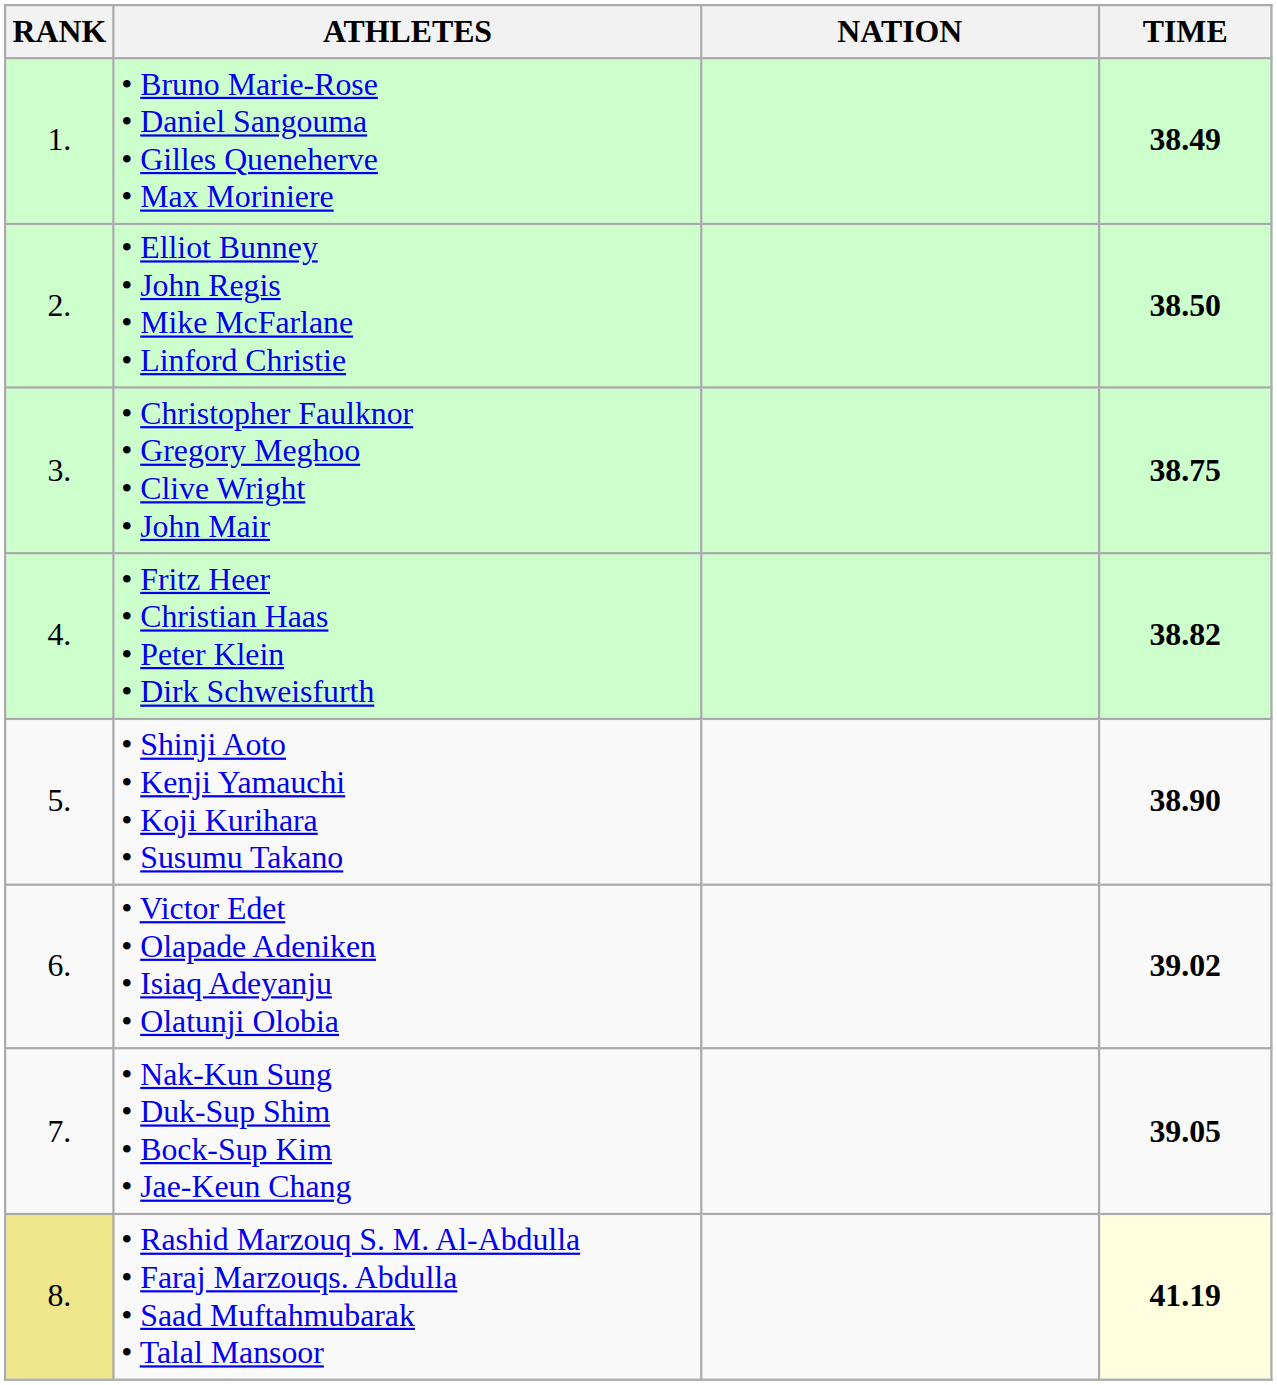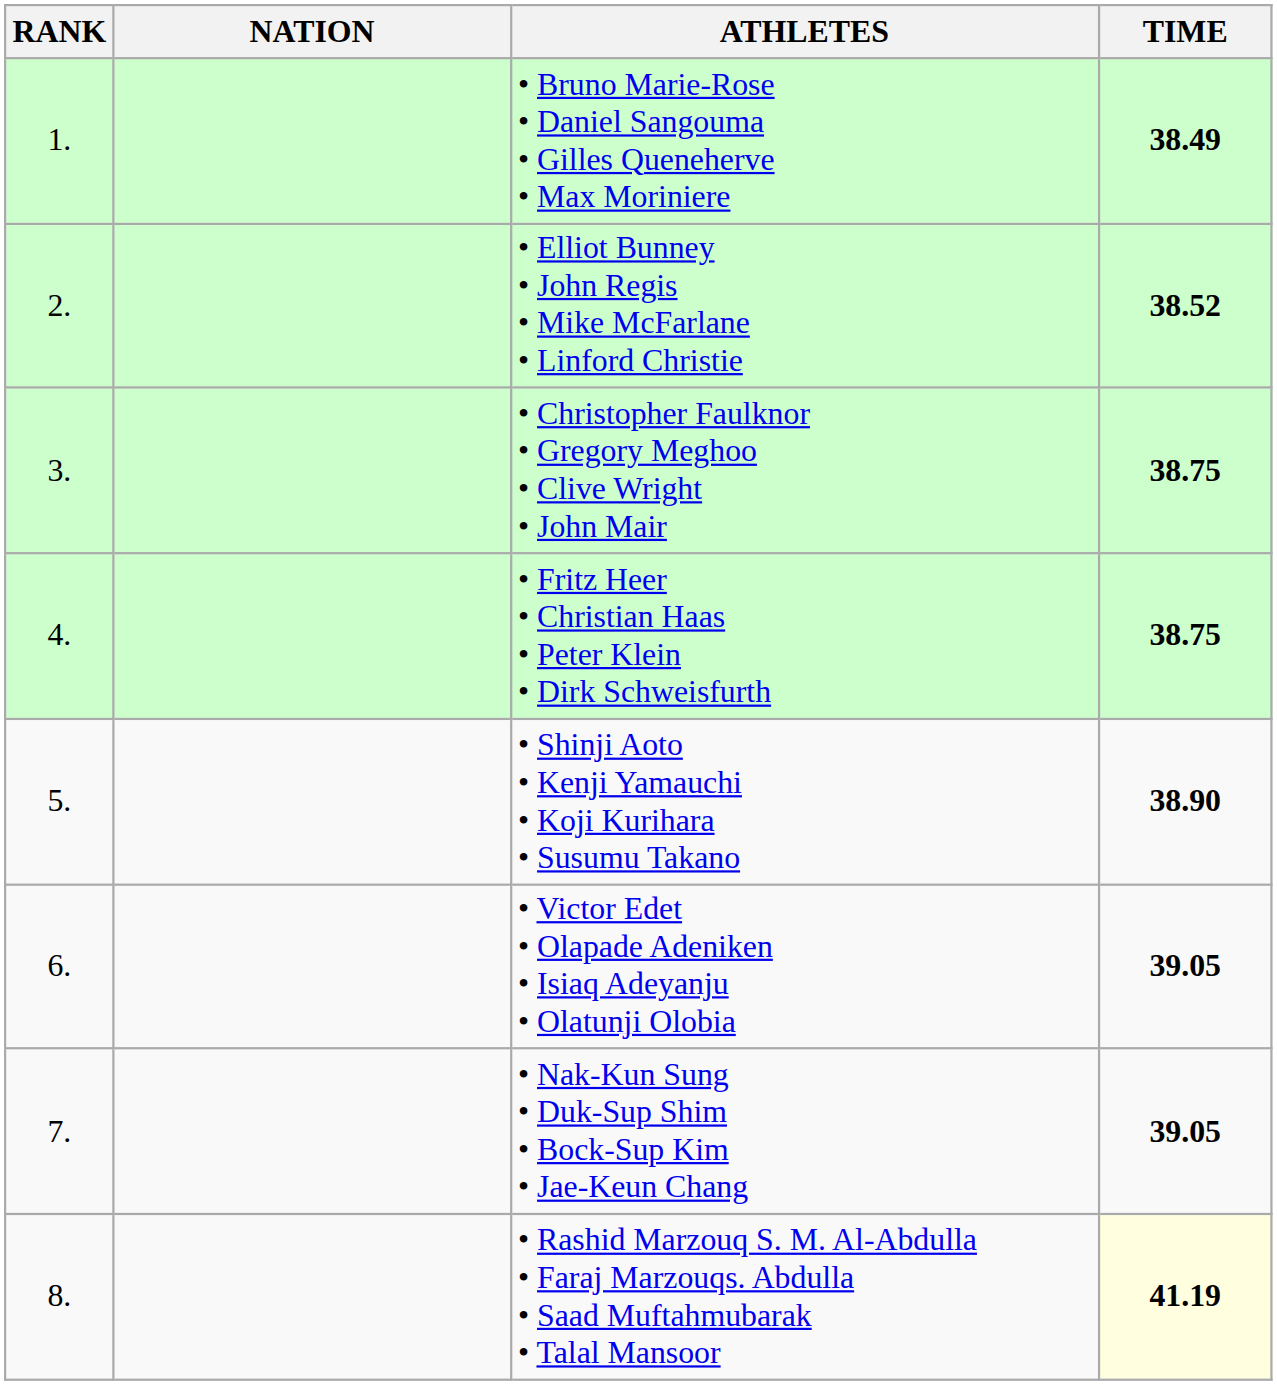columns swapped: (900, 31) <-> (408, 31)
(1185, 305) 38.50 -> (1185, 305) 38.52
(1185, 635) 38.82 -> (1185, 635) 38.75
(1185, 965) 39.02 -> (1185, 965) 39.05
(59, 1296) khaki background -> (59, 1296) no background
